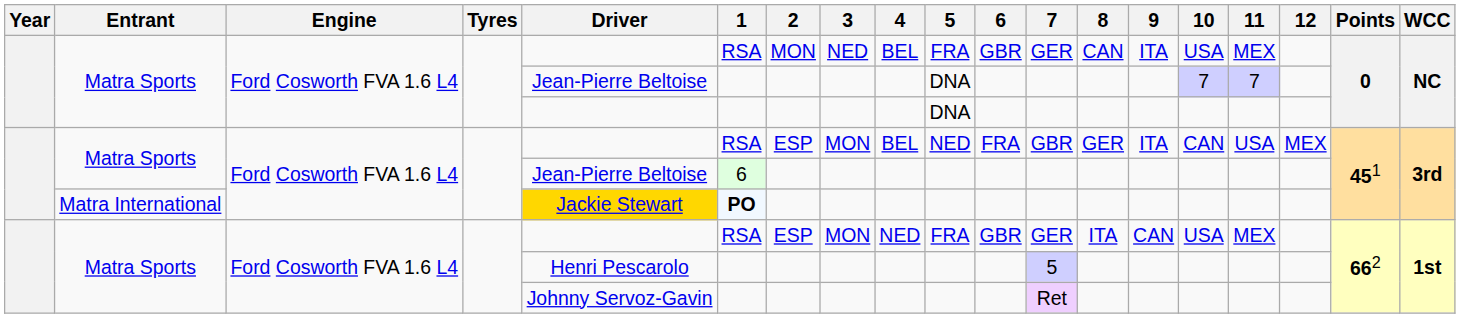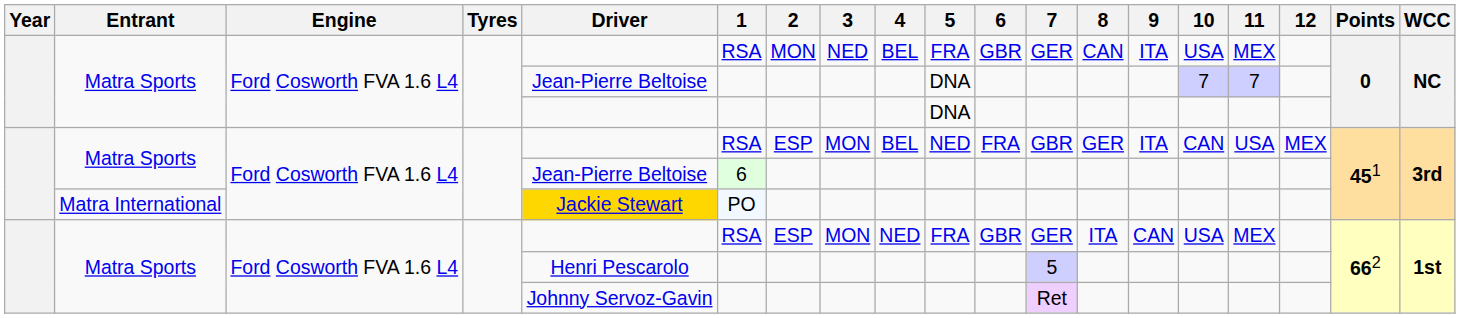(742, 205) bold -> (742, 205) normal
